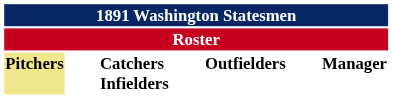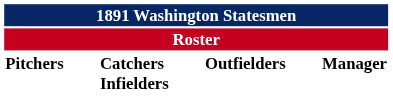(35, 63) khaki background -> (35, 63) no background
